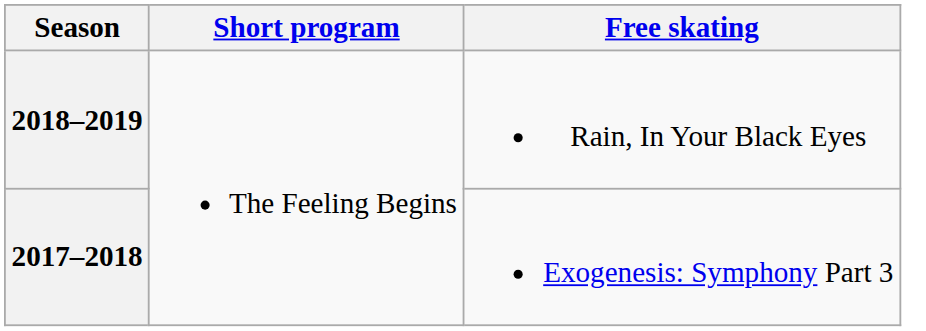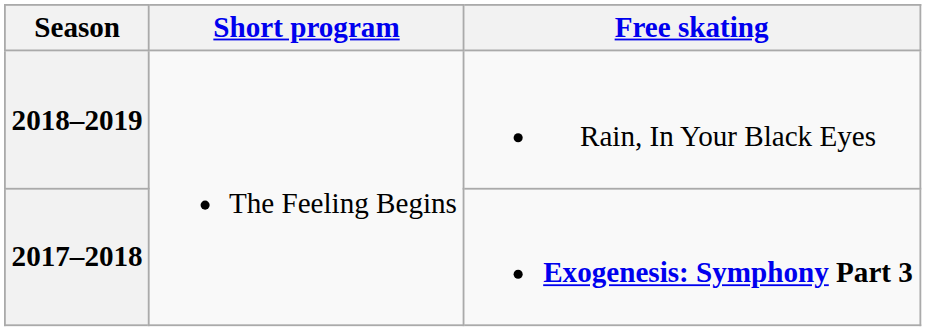(682, 273) normal -> (692, 273) bold
